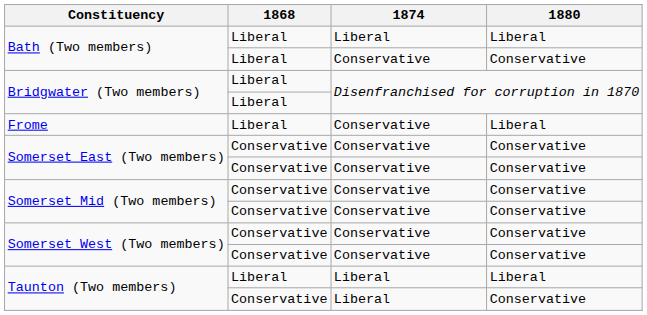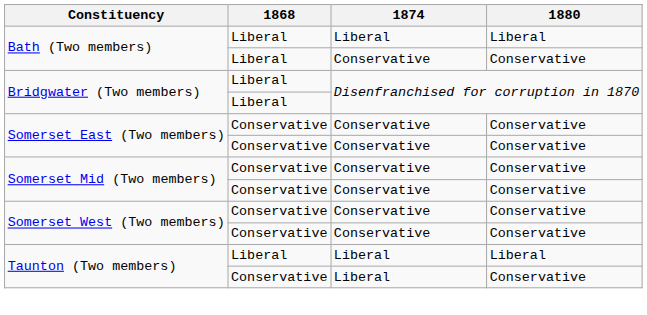- row: (28, 125)
